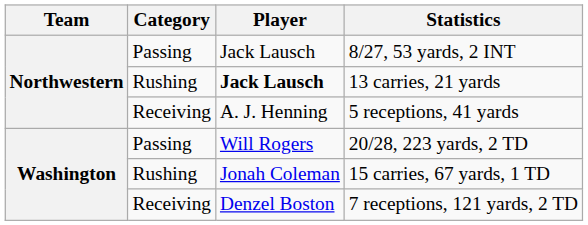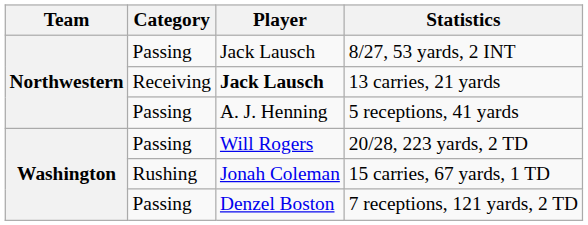(165, 81) Rushing -> (172, 81) Receiving
(172, 112) Receiving -> (162, 112) Passing
(172, 204) Receiving -> (162, 204) Passing
